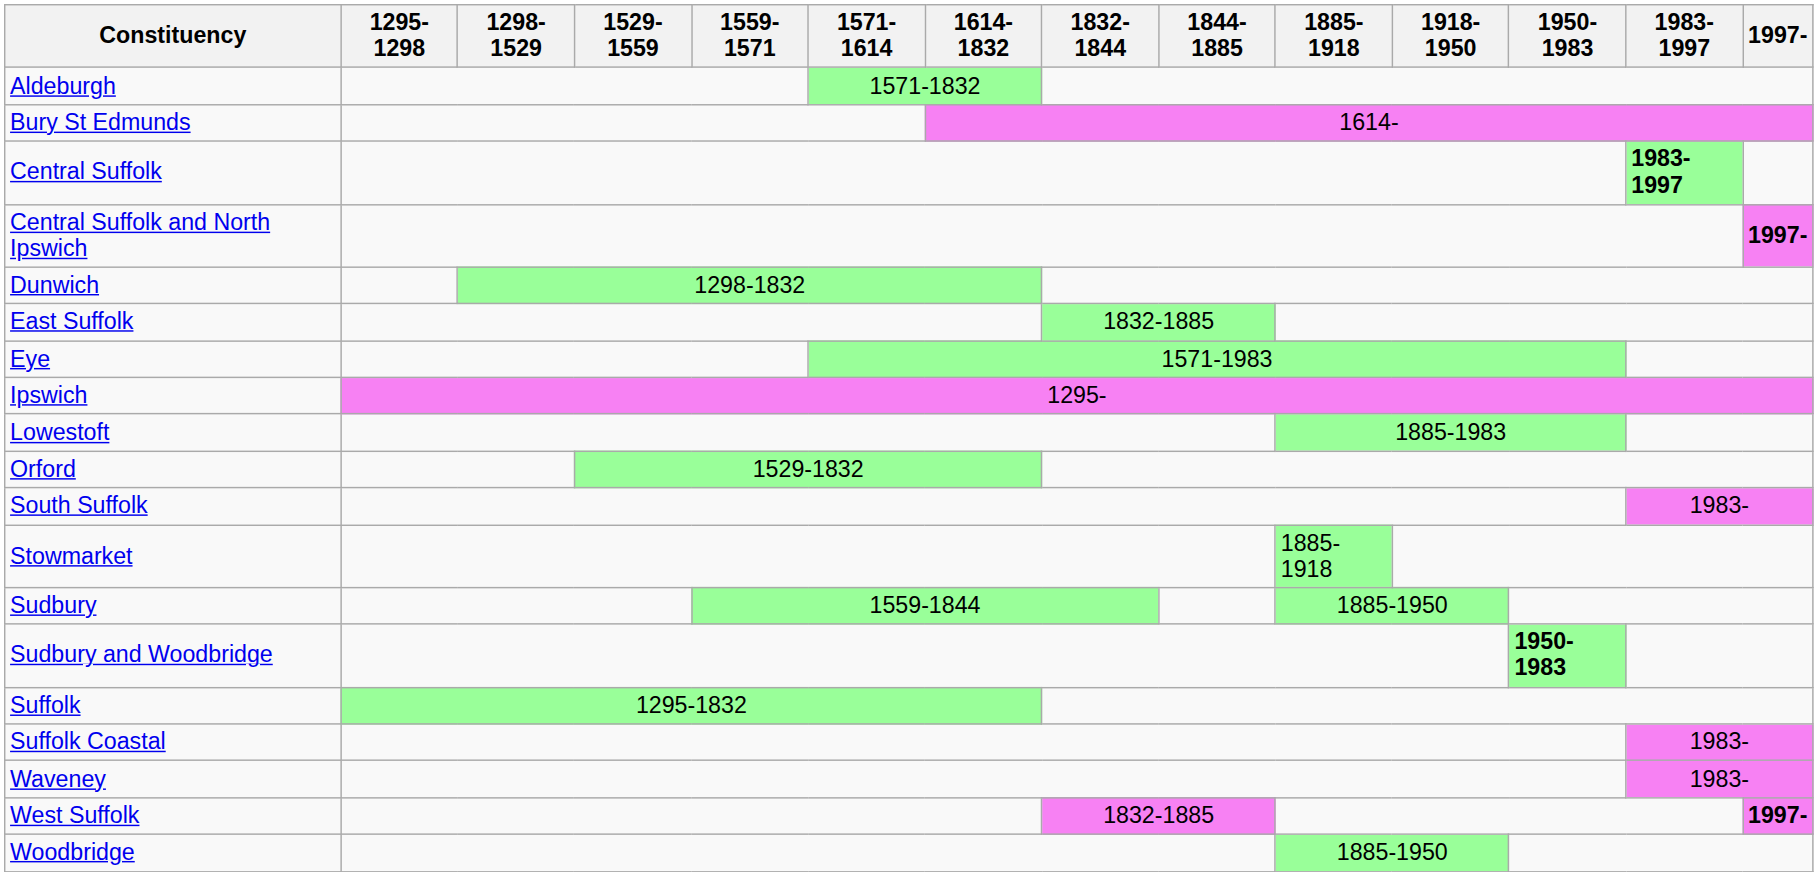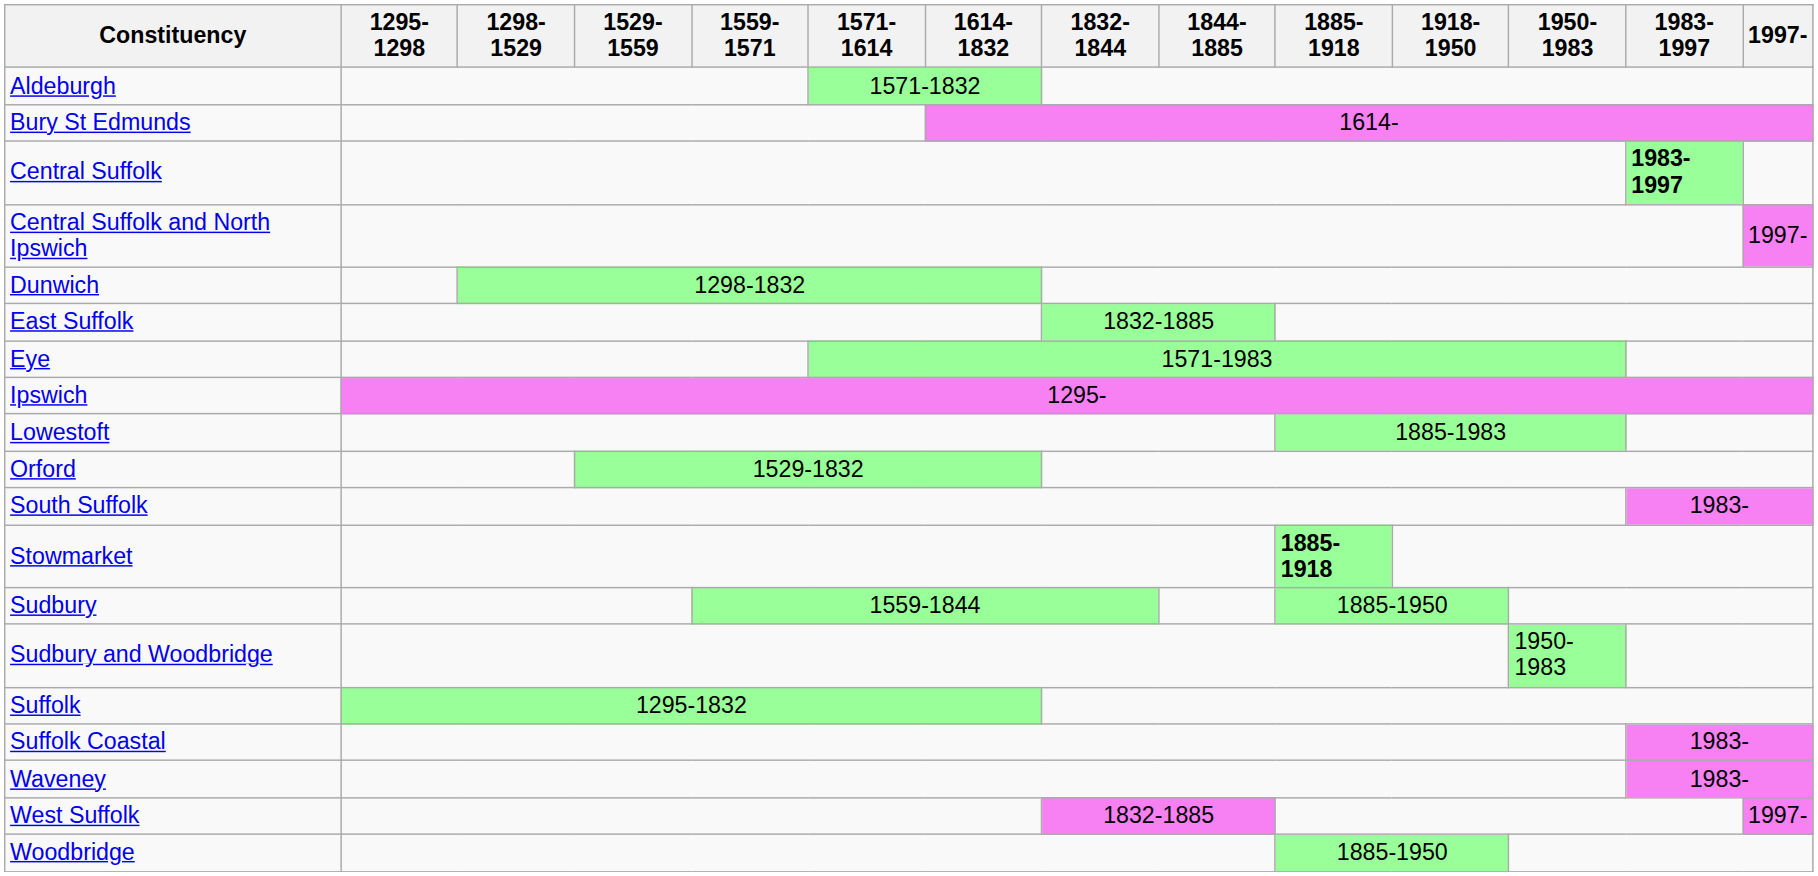(1778, 235) bold -> (1778, 235) normal
(1310, 555) normal -> (1310, 555) bold
(1544, 655) bold -> (1544, 655) normal
(1778, 815) bold -> (1778, 815) normal
